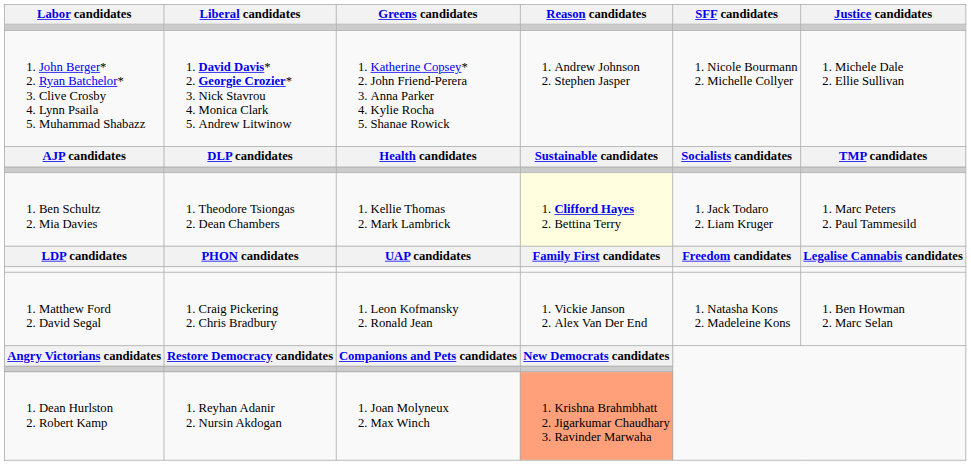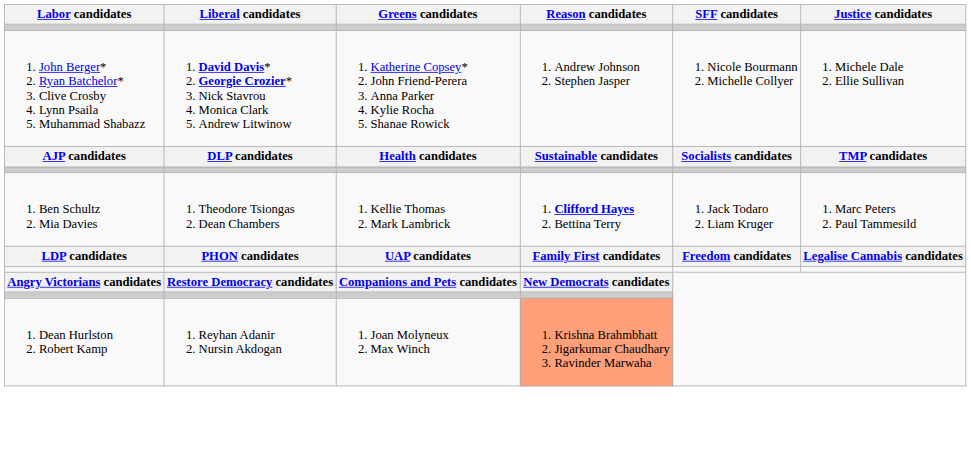(596, 217) lightyellow background -> (596, 217) no background
- row: (84, 316)
